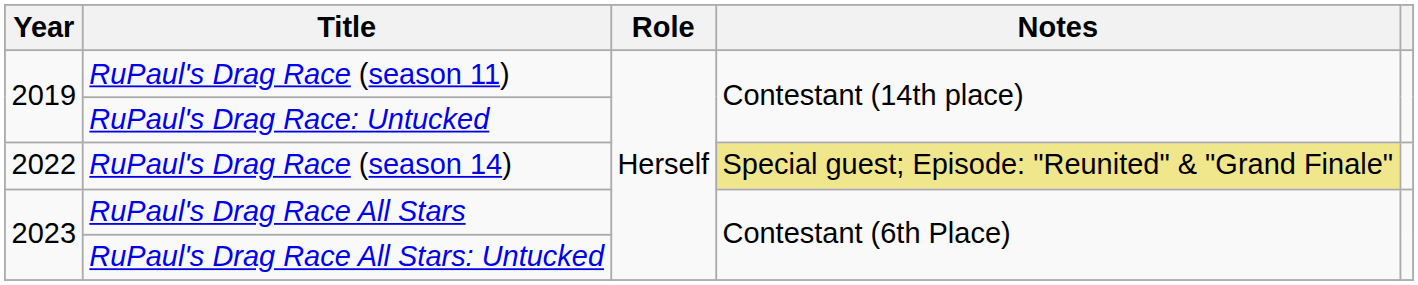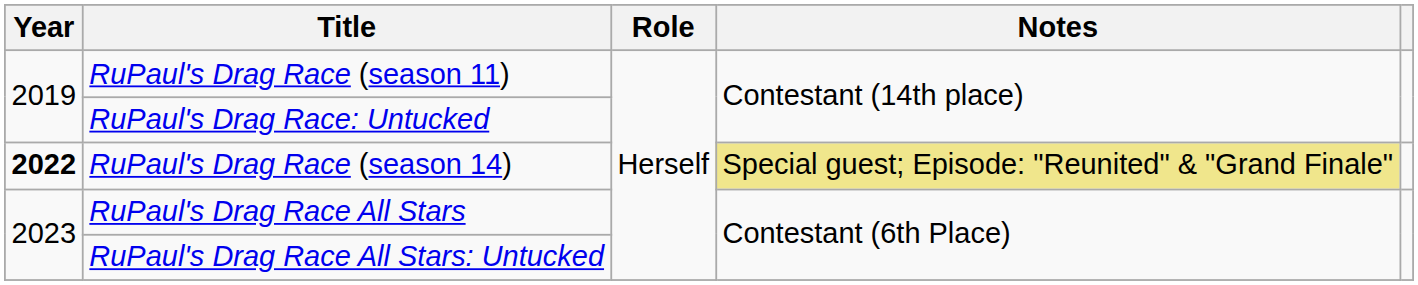(44, 165) normal -> (44, 165) bold
